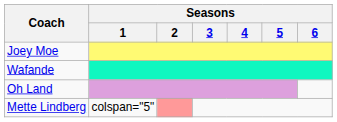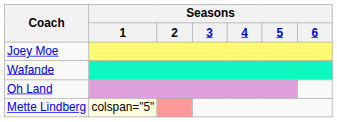(123, 107) no background -> (123, 107) lightyellow background
